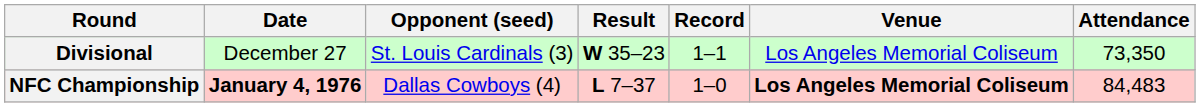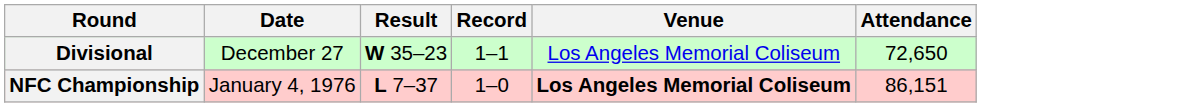- column: (472, 20)
(1134, 53) 73,350 -> (916, 53) 72,650
(285, 85) bold -> (282, 85) normal
(1134, 85) 84,483 -> (916, 85) 86,151
